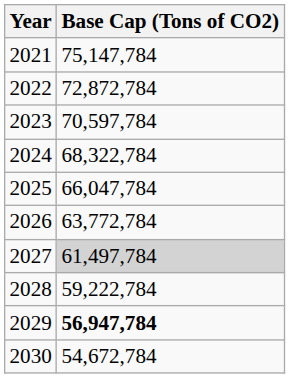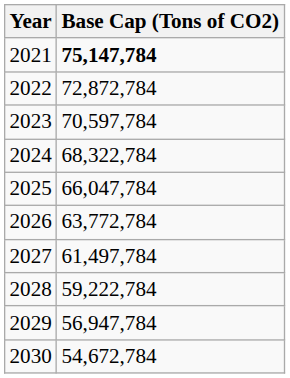(109, 54) normal -> (109, 54) bold
(109, 255) lightgrey background -> (109, 255) no background
(109, 322) bold -> (109, 322) normal
